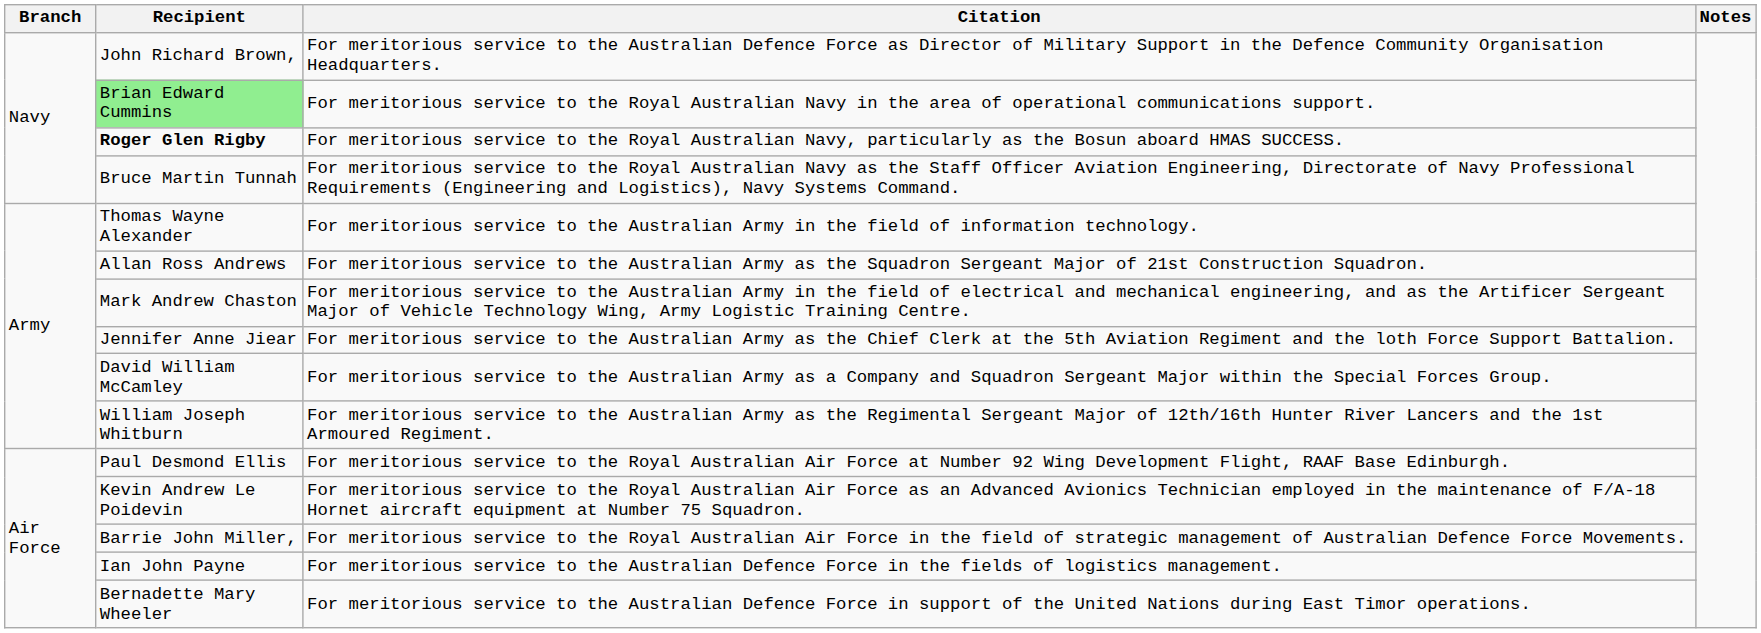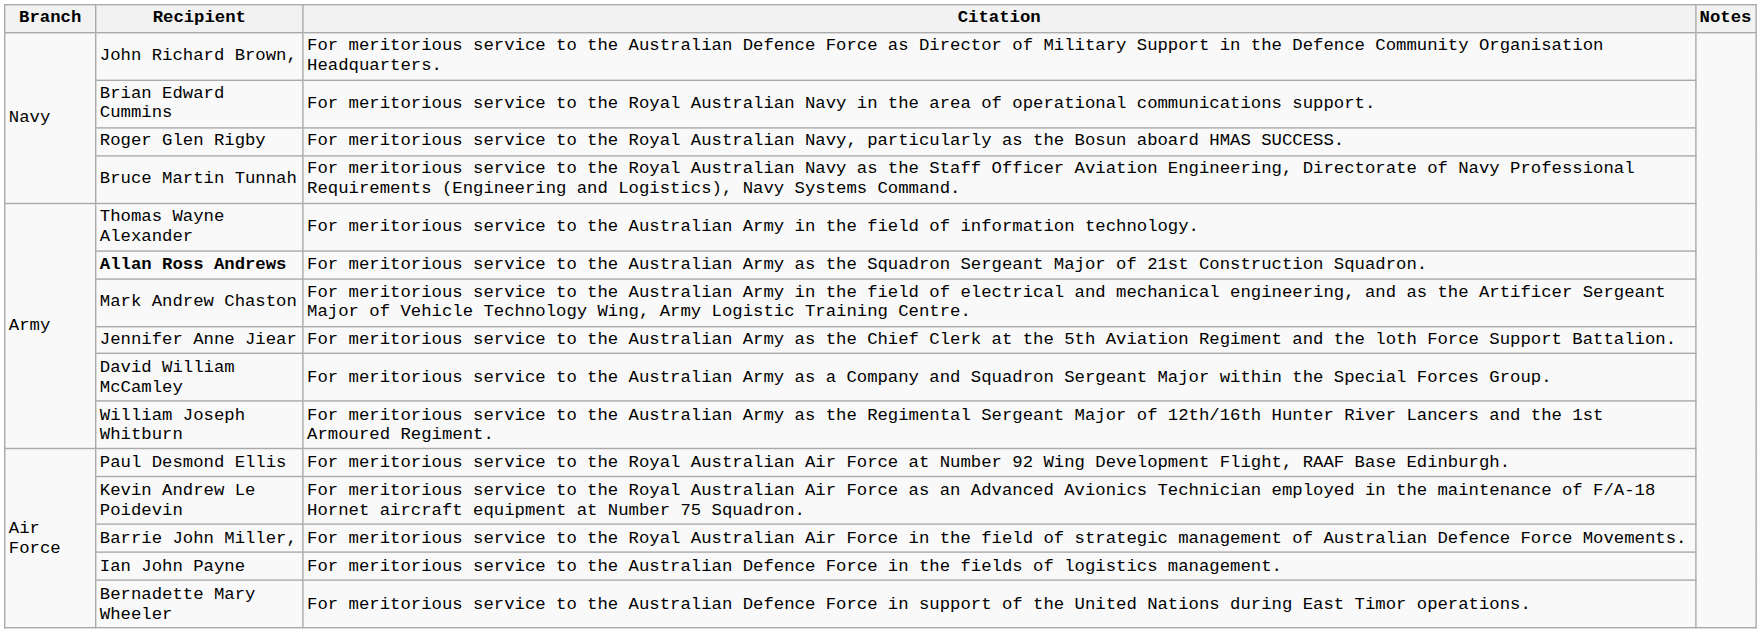(162, 104) lightgreen background -> (162, 104) no background
(183, 142) bold -> (183, 142) normal
(193, 265) normal -> (193, 265) bold
